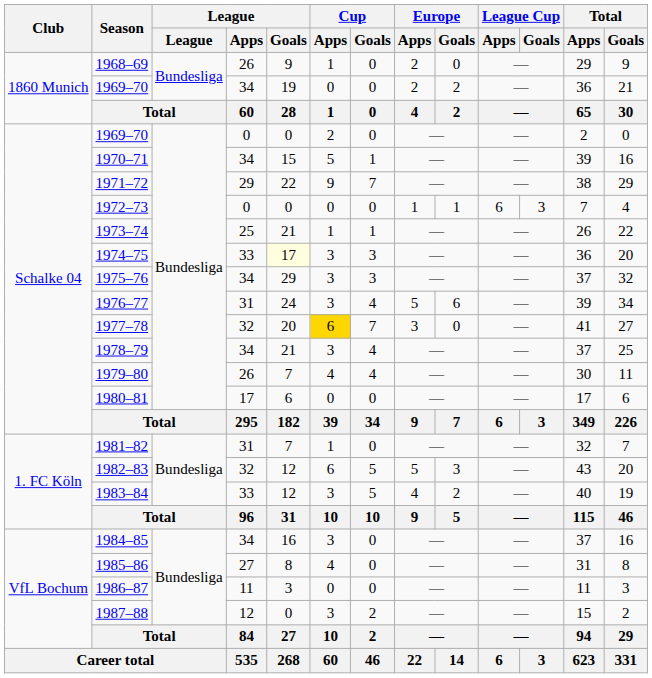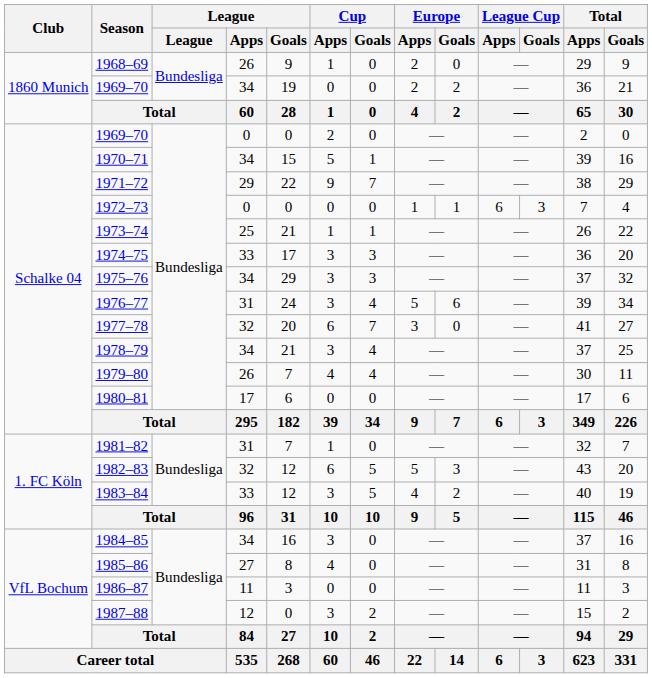(288, 254) lightyellow background -> (288, 254) no background
(330, 326) gold background -> (330, 326) no background
